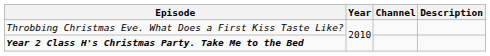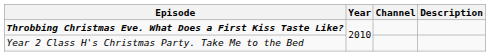(175, 28) normal -> (175, 28) bold
(155, 43) bold -> (155, 43) normal
